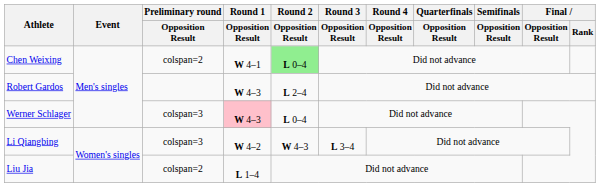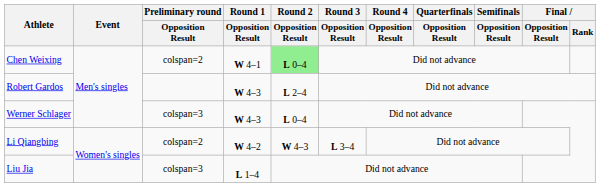(247, 120) pink background -> (247, 120) no background
(183, 142) colspan=3 -> (183, 142) colspan=2
(183, 169) colspan=2 -> (183, 169) colspan=3
